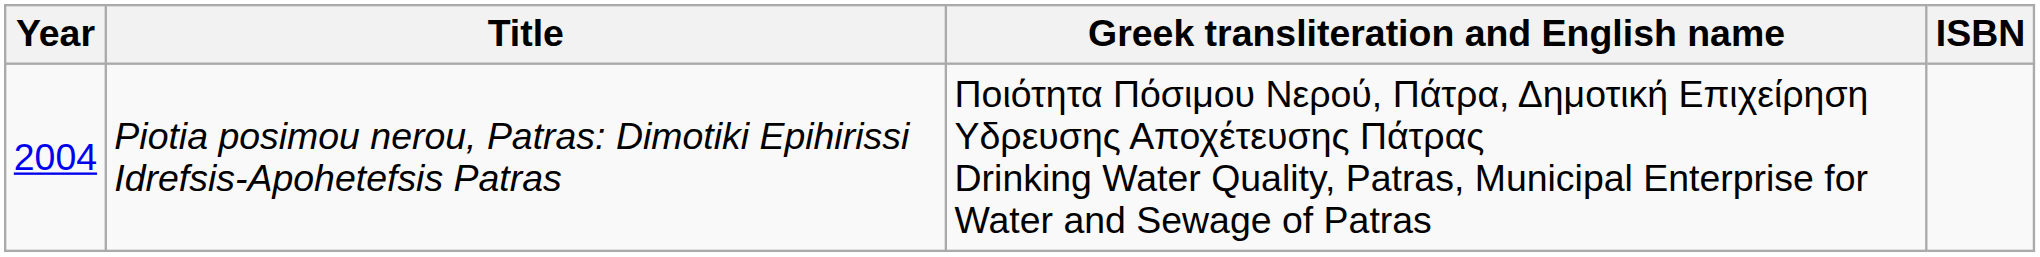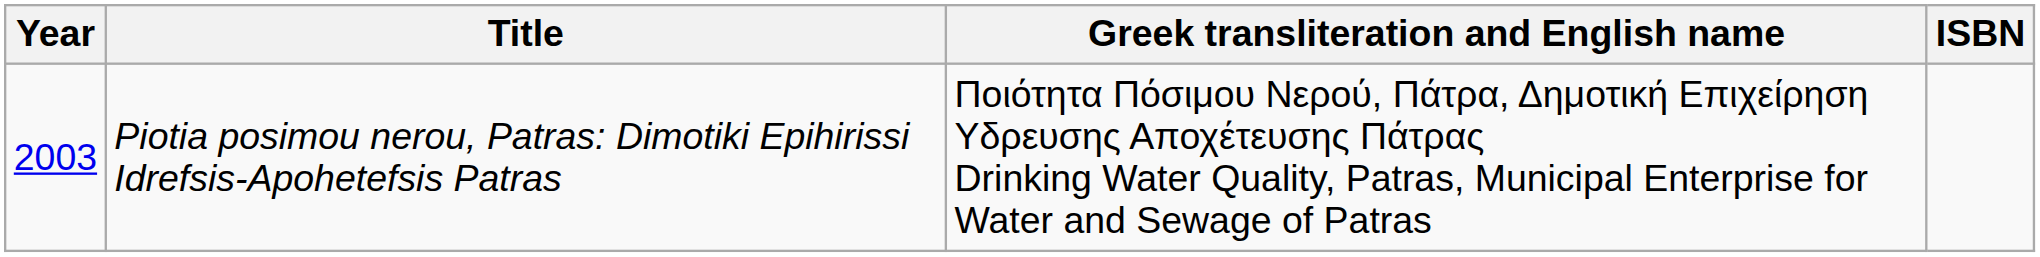(55, 156) 2004 -> (55, 156) 2003
